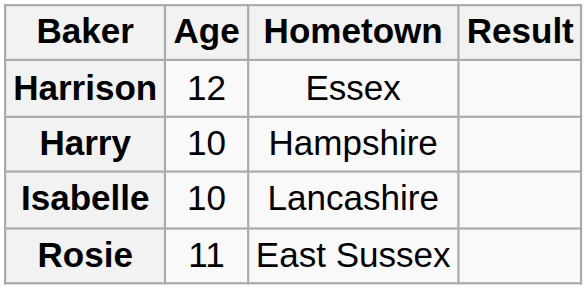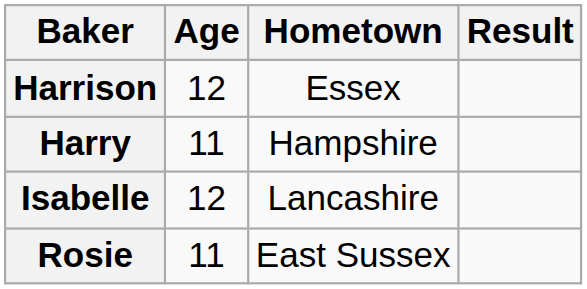(207, 143) 10 -> (207, 143) 11
(207, 199) 10 -> (207, 199) 12
